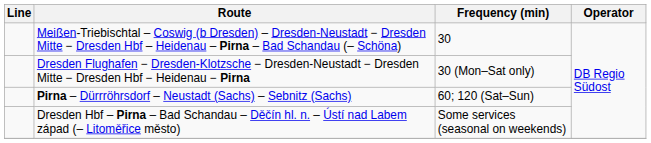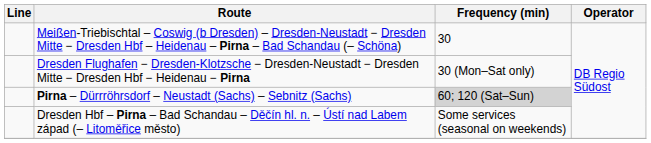(486, 96) no background -> (486, 96) lightgrey background
